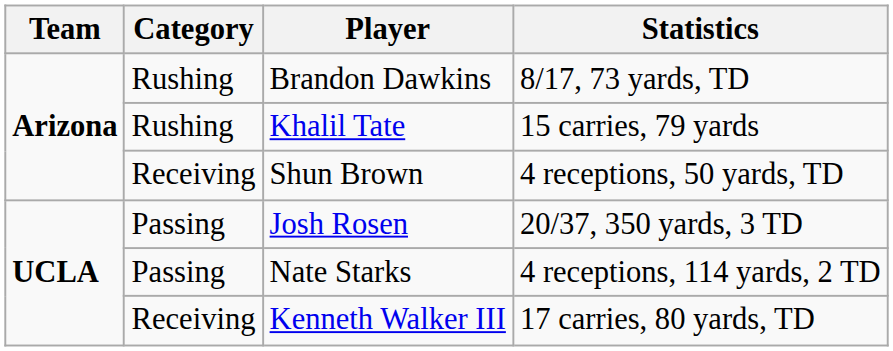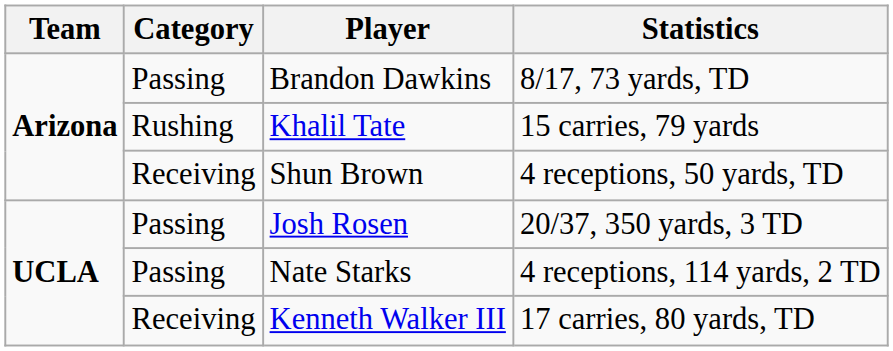(183, 77) Rushing -> (178, 77) Passing
